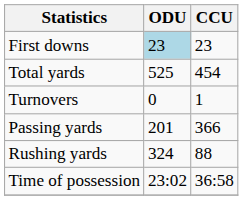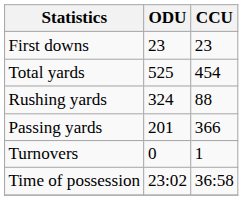(157, 45) lightblue background -> (157, 45) no background
rows swapped: (58, 153) <-> (43, 99)
